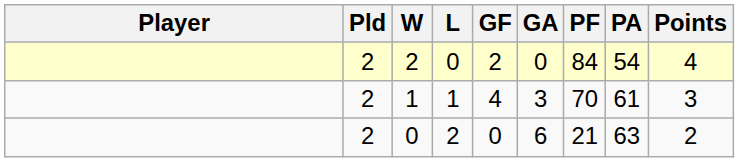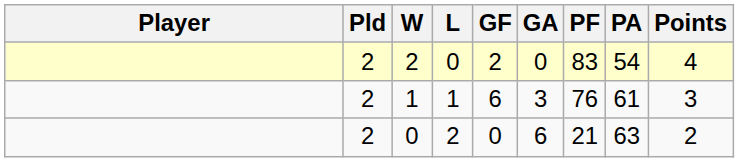(585, 61) 84 -> (585, 61) 83
(495, 99) 4 -> (495, 99) 6
(585, 99) 70 -> (585, 99) 76
